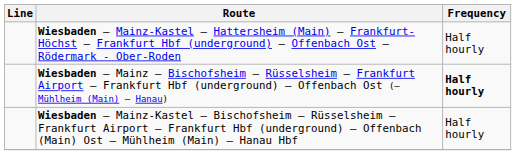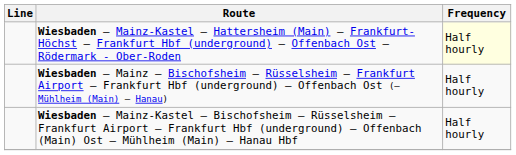(465, 43) no background -> (465, 43) lightyellow background
(465, 86) bold -> (465, 86) normal
